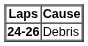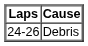(23, 31) bold -> (23, 31) normal
